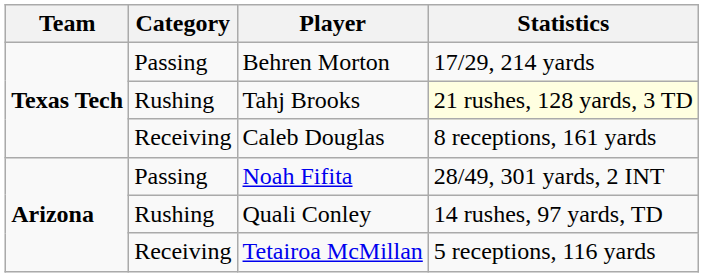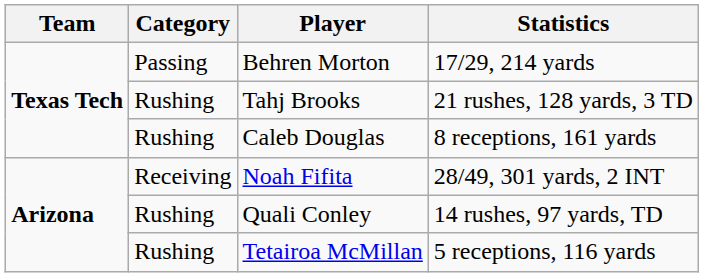(563, 99) lightyellow background -> (563, 99) no background
(183, 137) Receiving -> (174, 137) Rushing
(171, 175) Passing -> (183, 175) Receiving
(183, 251) Receiving -> (174, 251) Rushing
